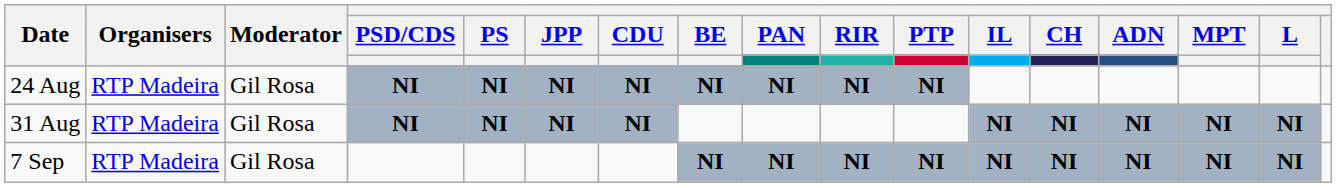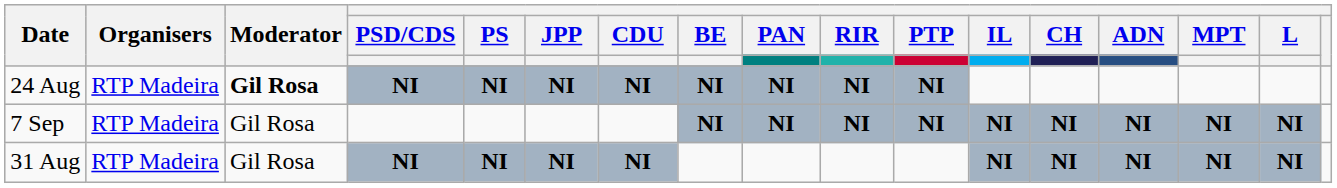(272, 84) normal -> (274, 84) bold
rows swapped: (45, 122) <-> (37, 161)
